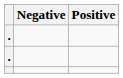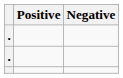columns swapped: (93, 14) <-> (41, 14)
